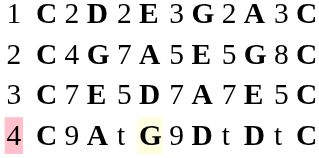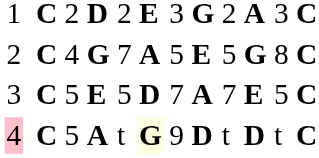(72, 94) 7 -> (72, 94) 5
(72, 135) 9 -> (72, 135) 5
